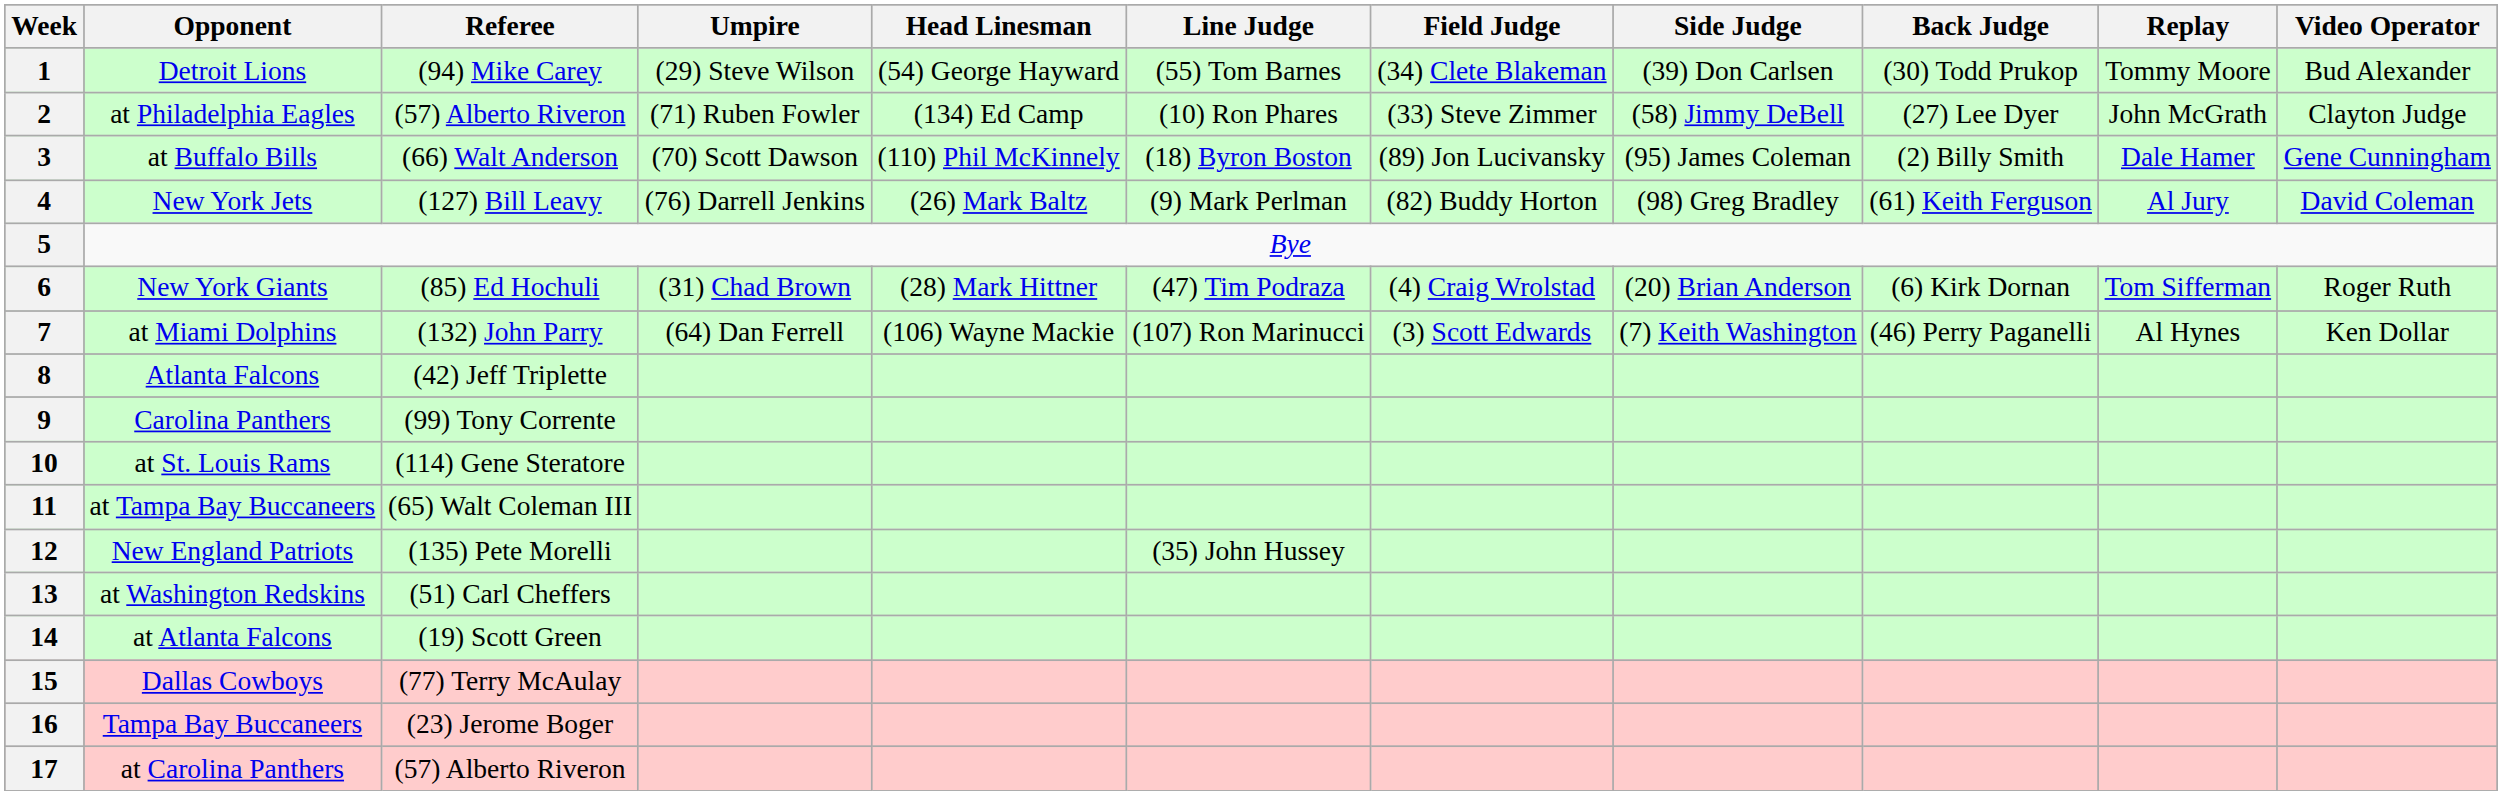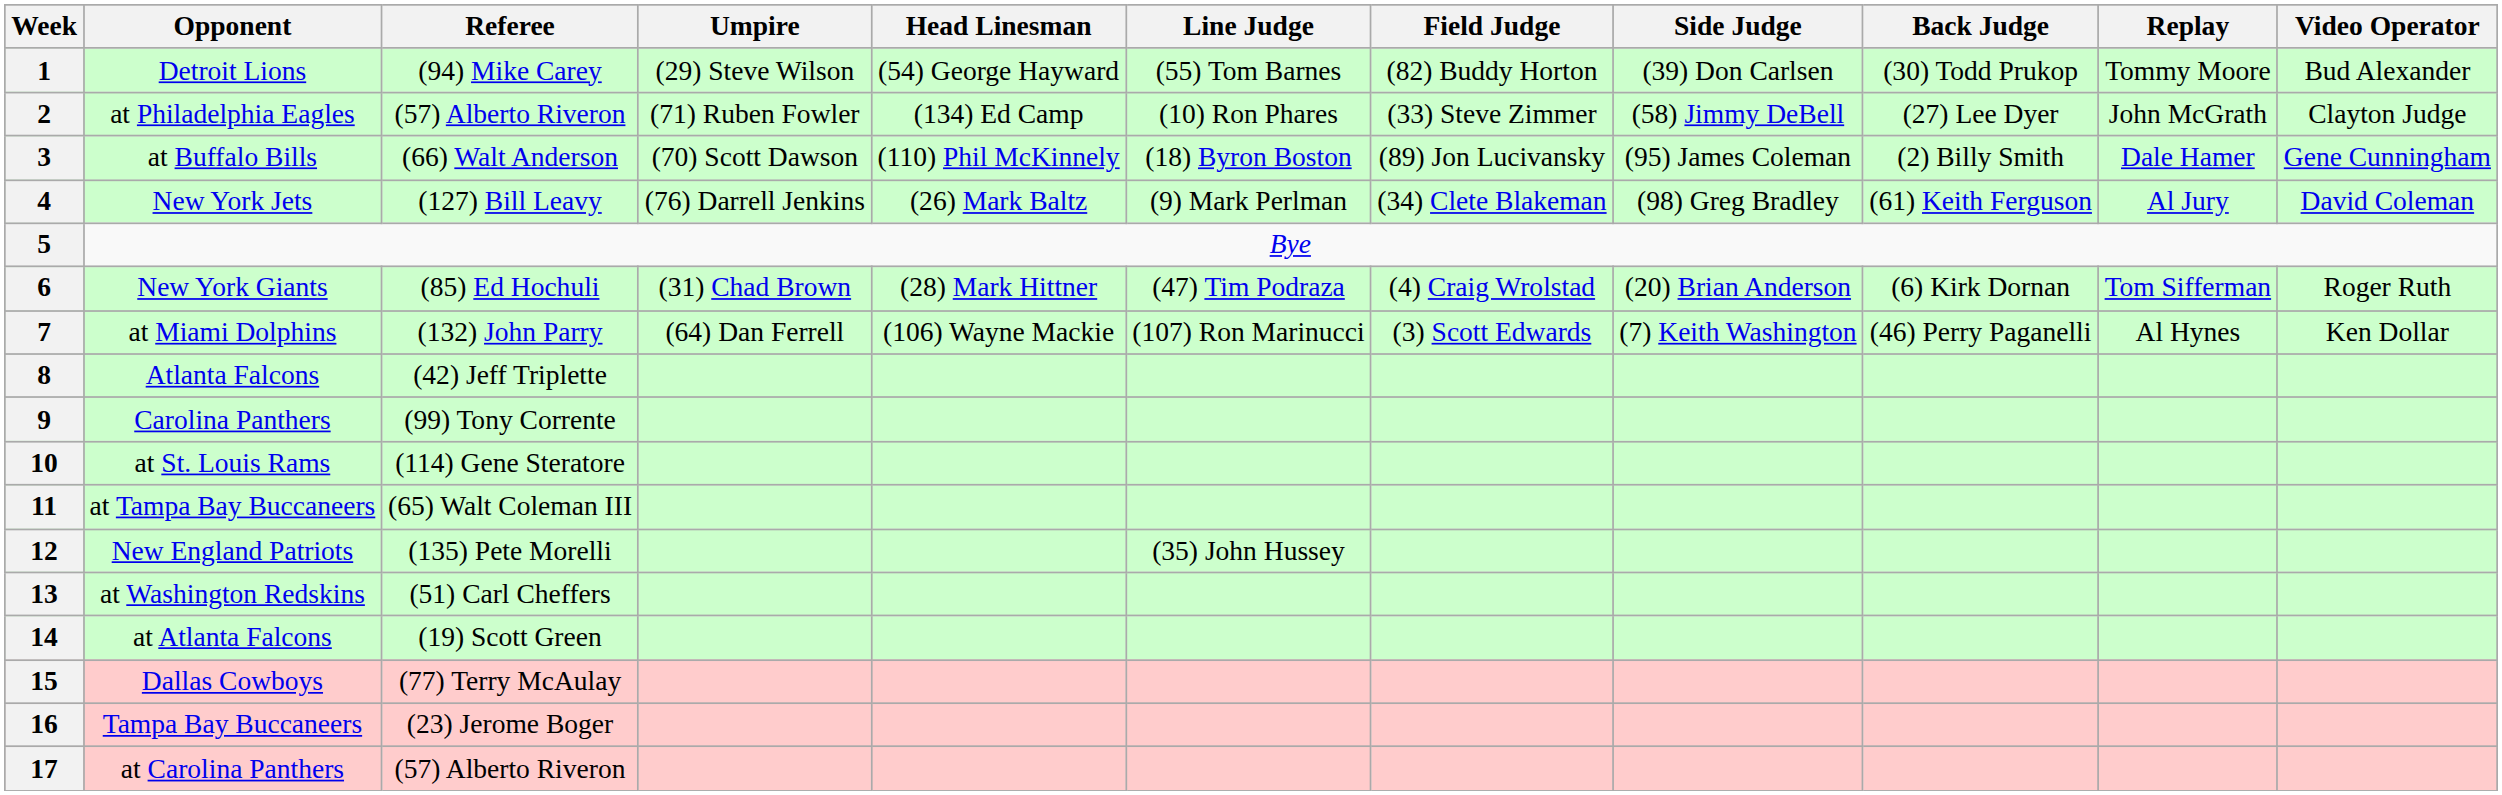(1492, 69) (34) Clete Blakeman -> (1492, 69) (82) Buddy Horton
(1492, 200) (82) Buddy Horton -> (1492, 200) (34) Clete Blakeman
